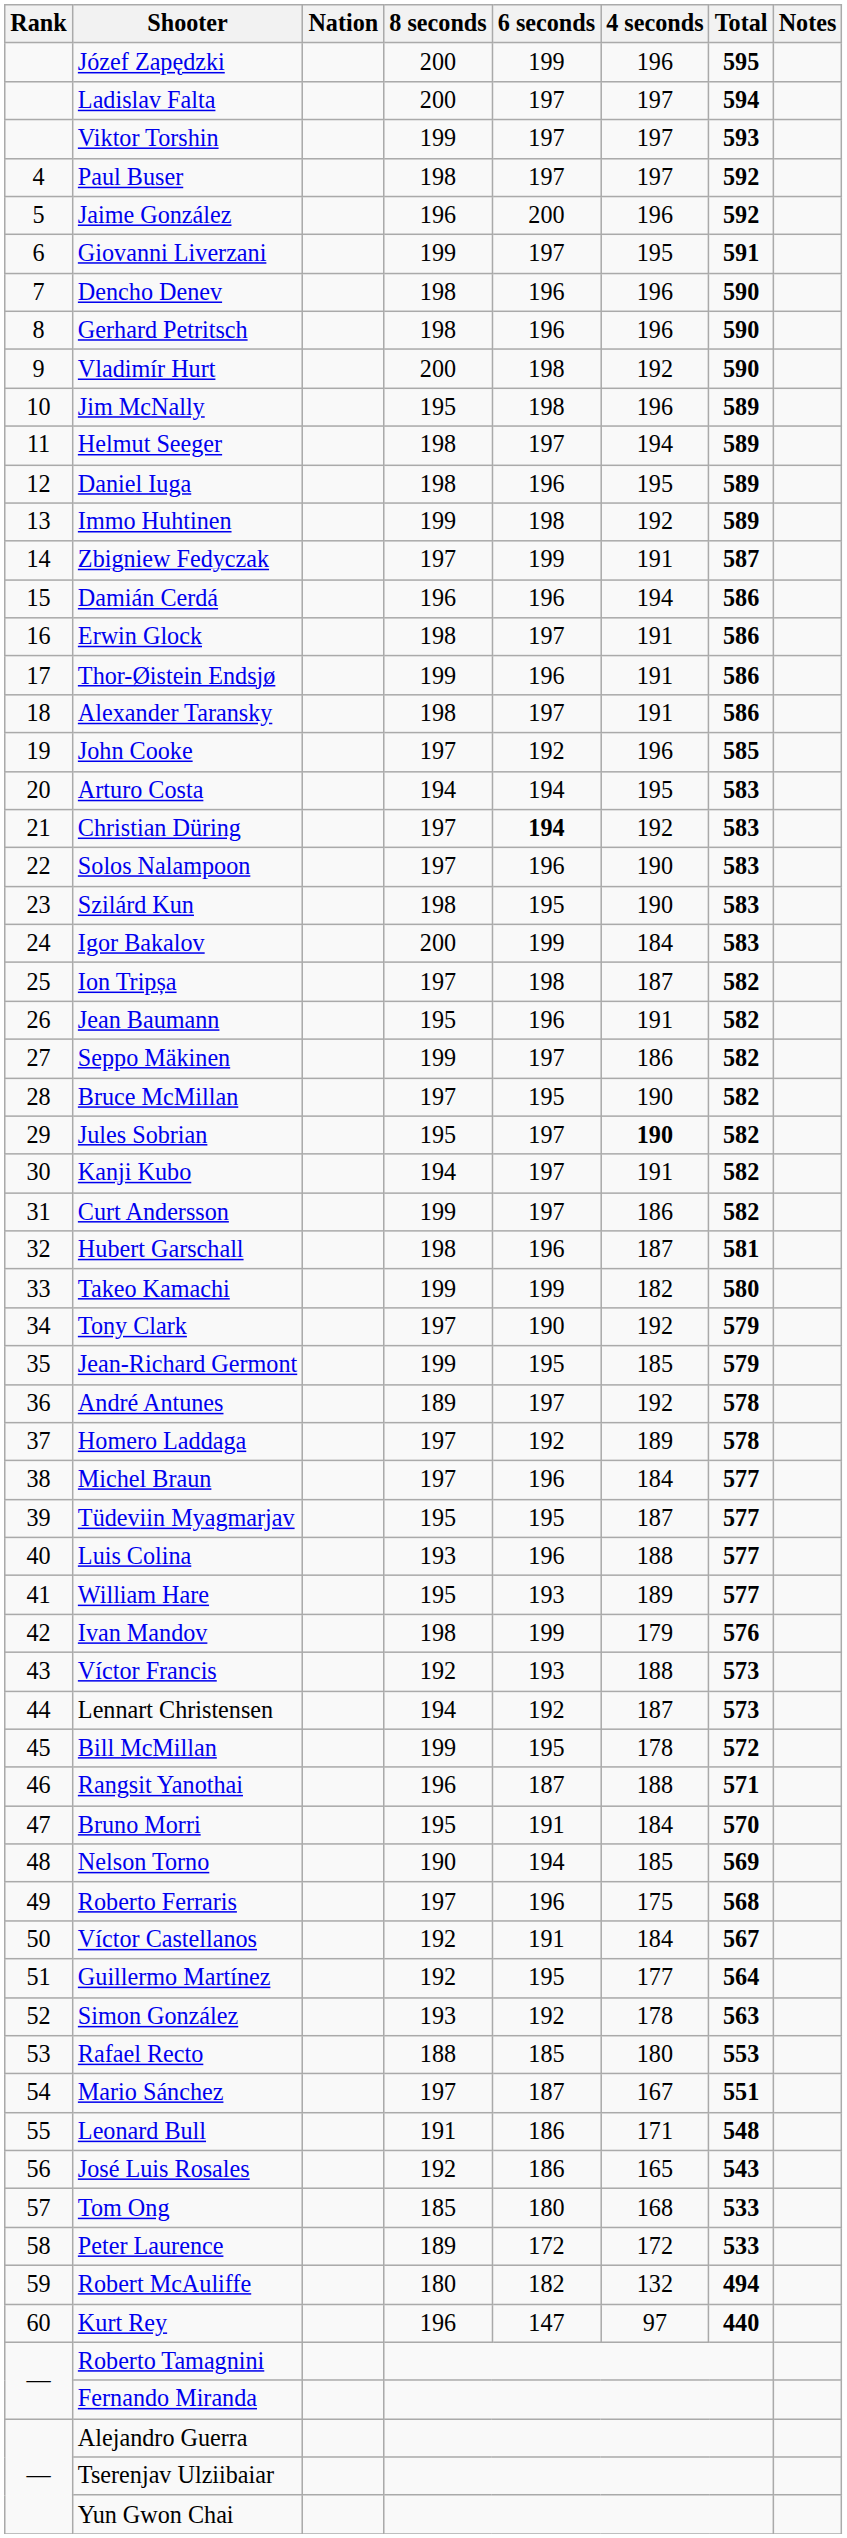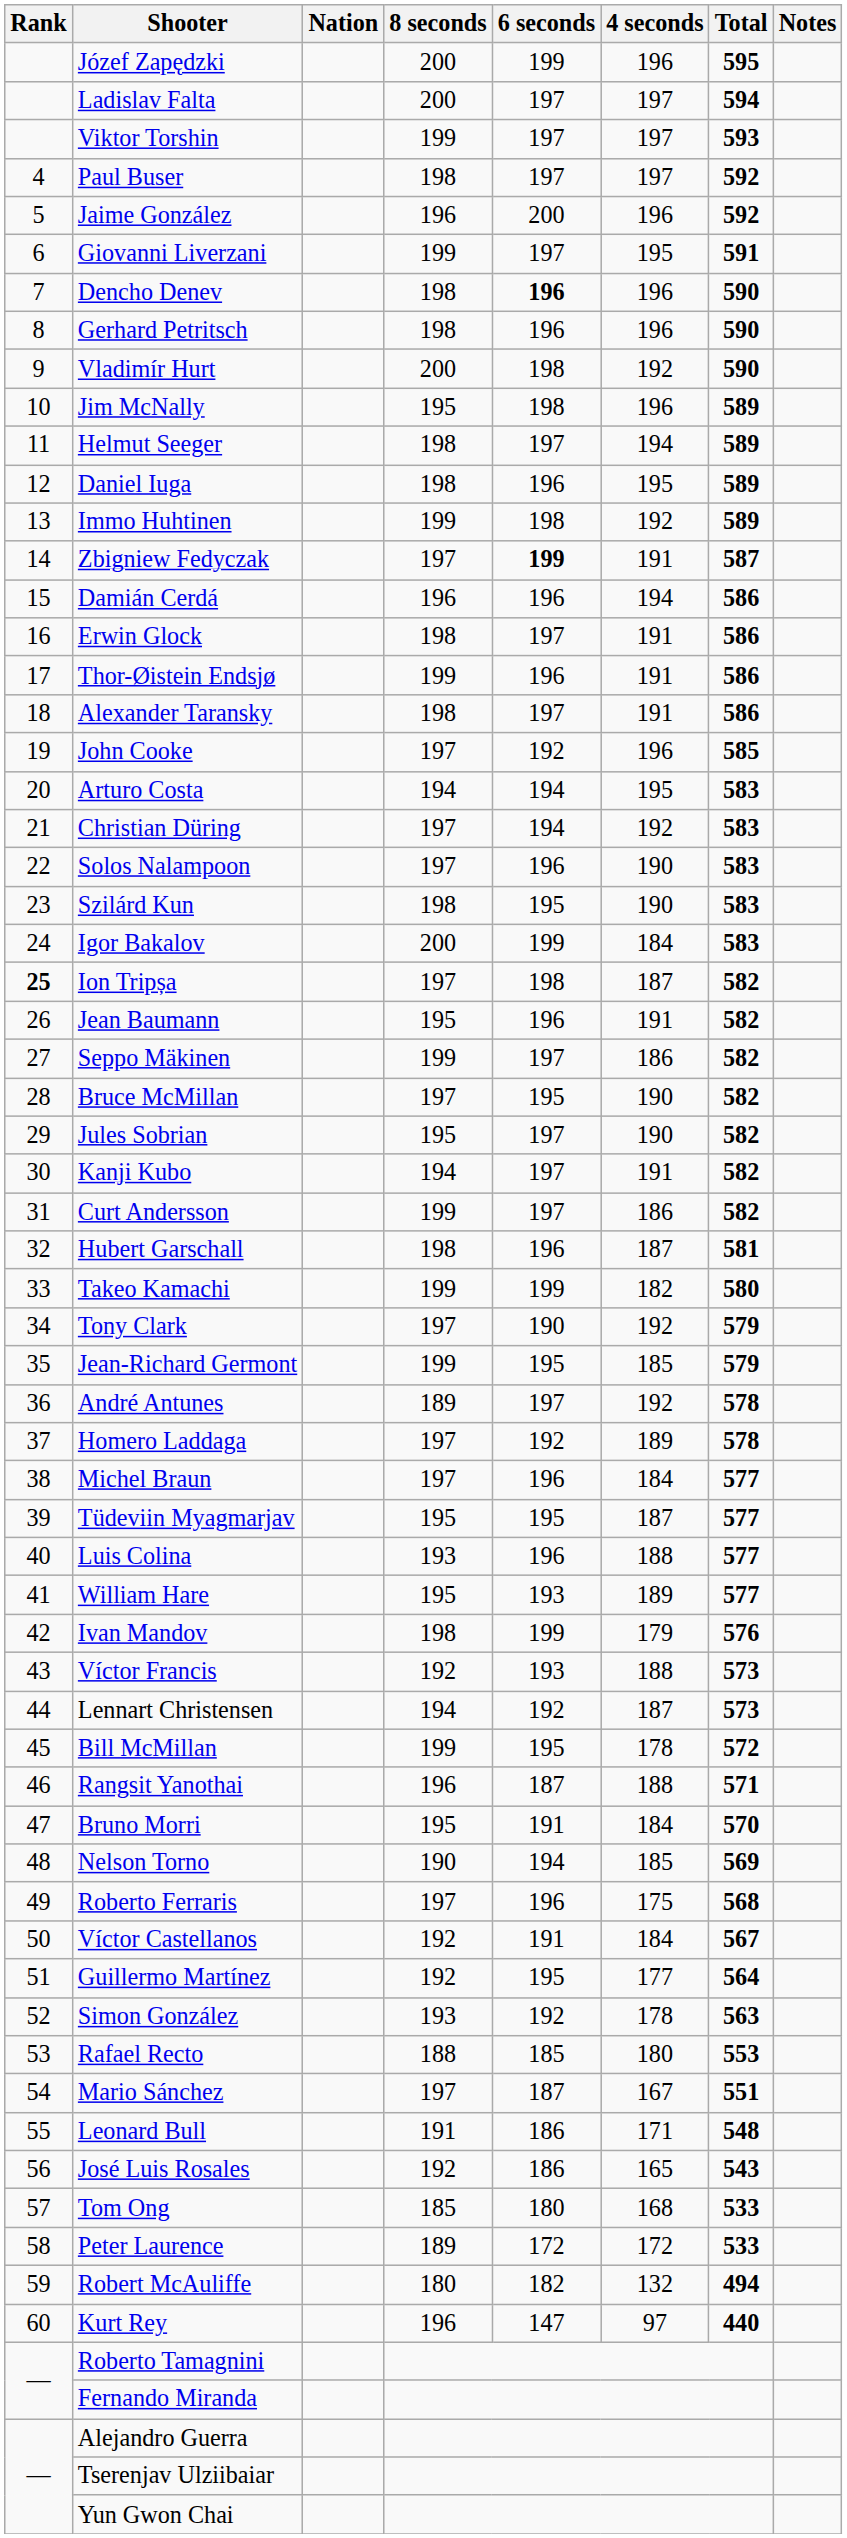(546, 291) normal -> (546, 291) bold
(546, 560) normal -> (546, 560) bold
(546, 828) bold -> (546, 828) normal
(39, 981) normal -> (39, 981) bold
(655, 1134) bold -> (655, 1134) normal
